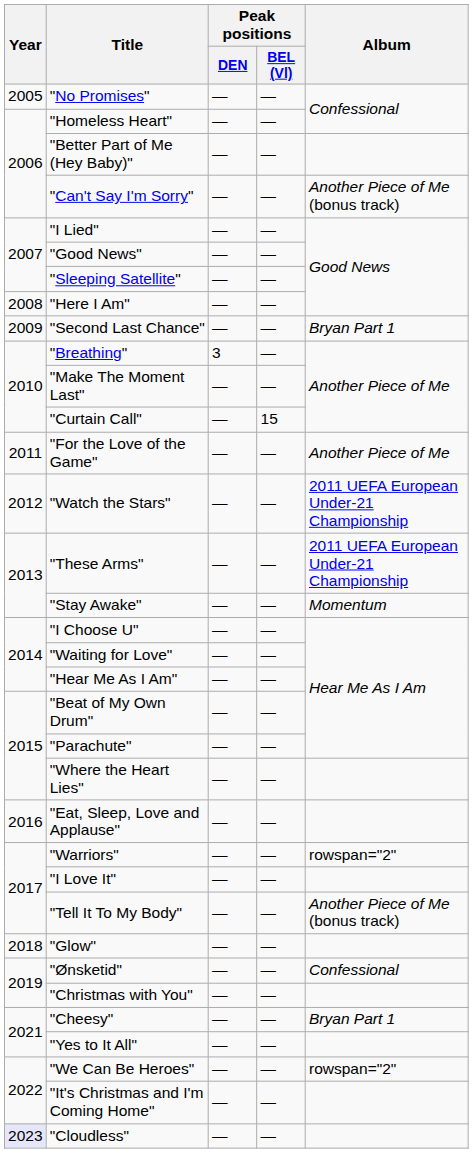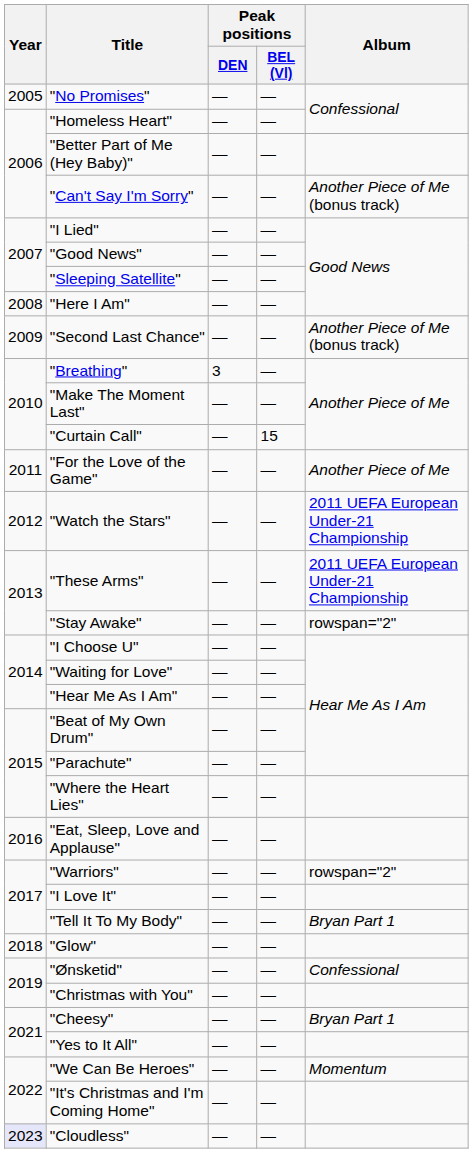(352, 328) Bryan Part 1 -> (379, 337) Another Piece of Me (bonus track)
(348, 605) Momentum -> (353, 622) rowspan="2"
(379, 912) Another Piece of Me (bonus track) -> (352, 921) Bryan Part 1
(353, 1069) rowspan="2" -> (348, 1069) Momentum
